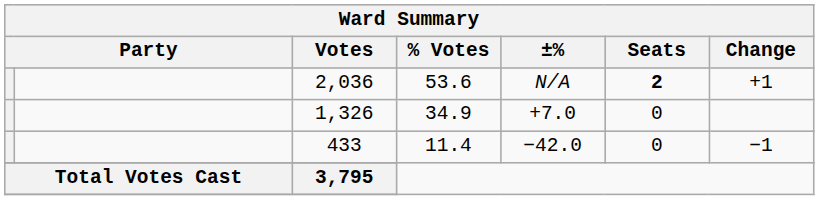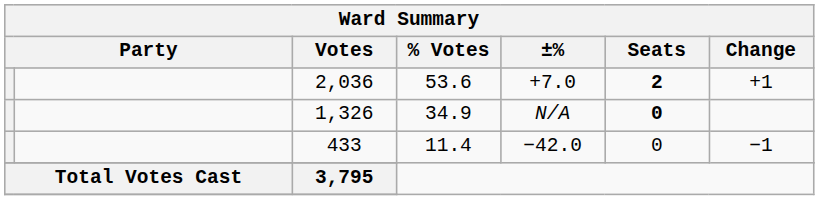(553, 84) N/A -> (553, 84) +7.0
(553, 115) +7.0 -> (553, 115) N/A
(657, 115) normal -> (657, 115) bold
